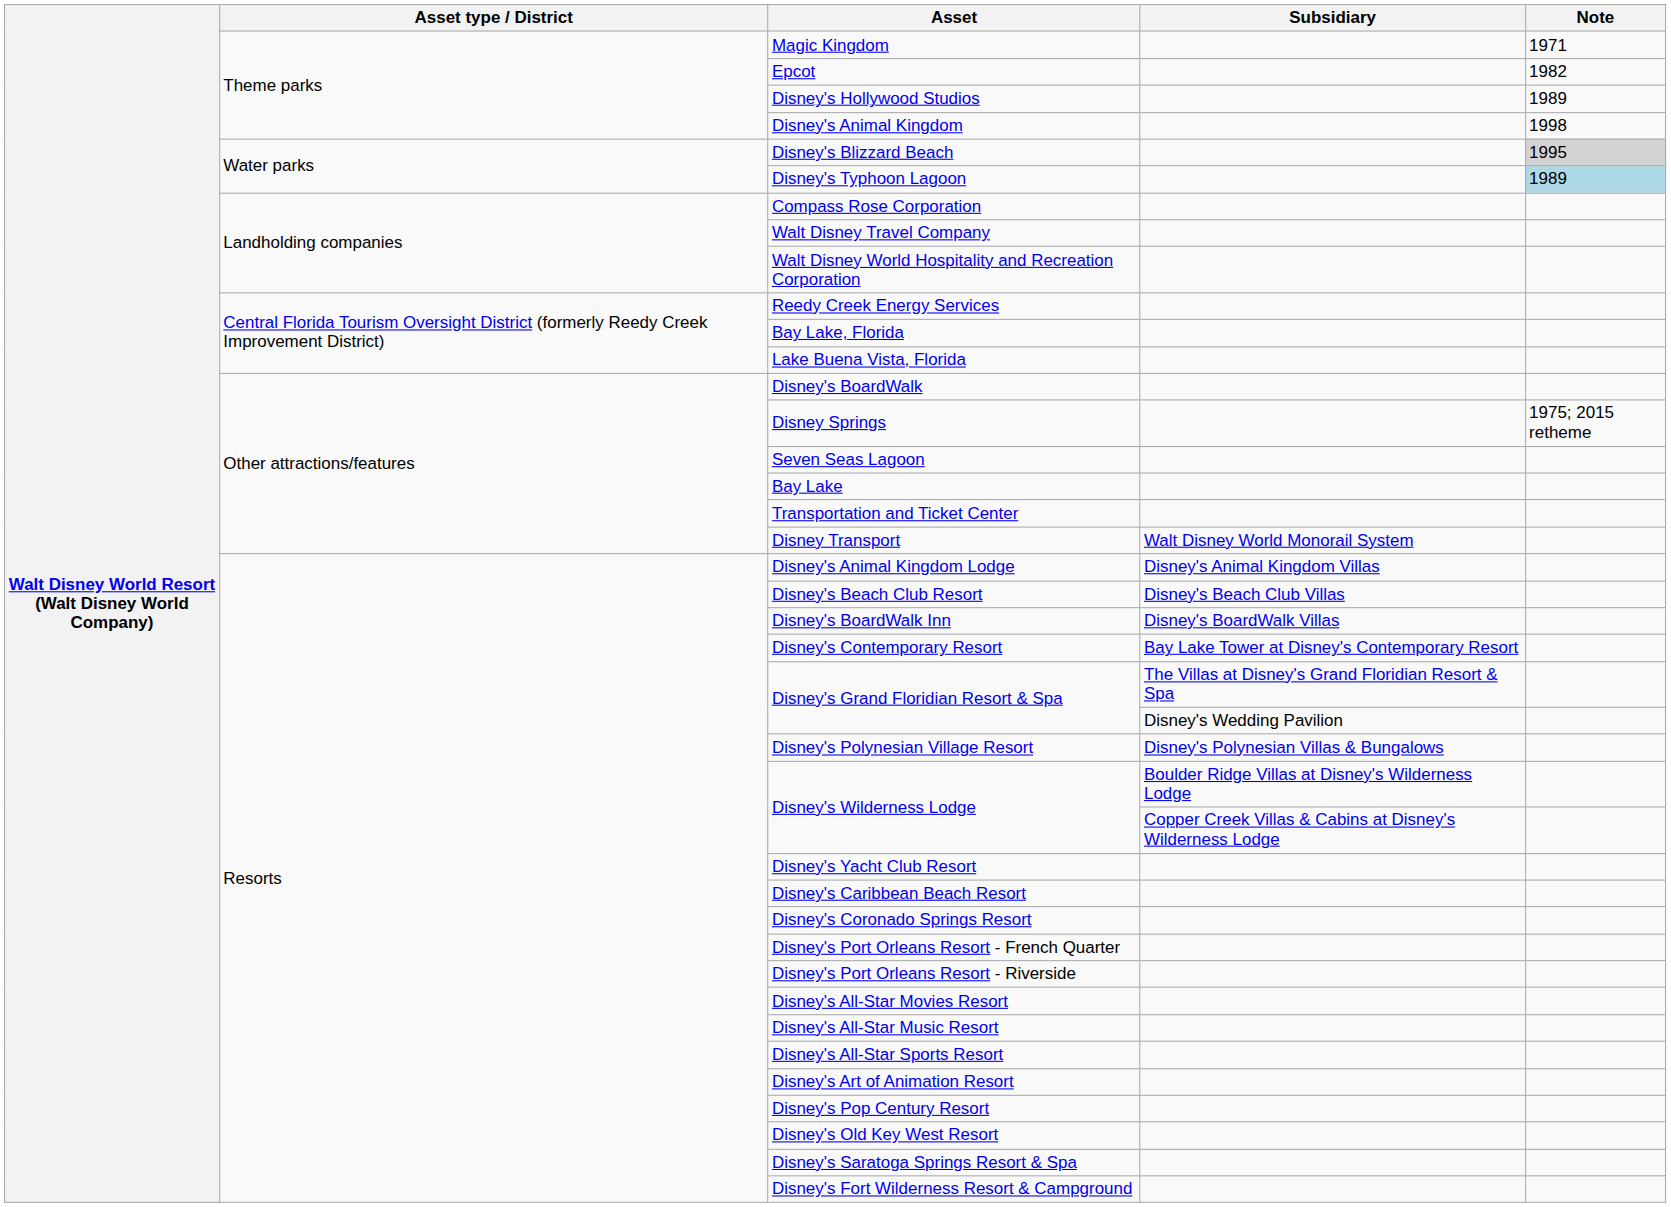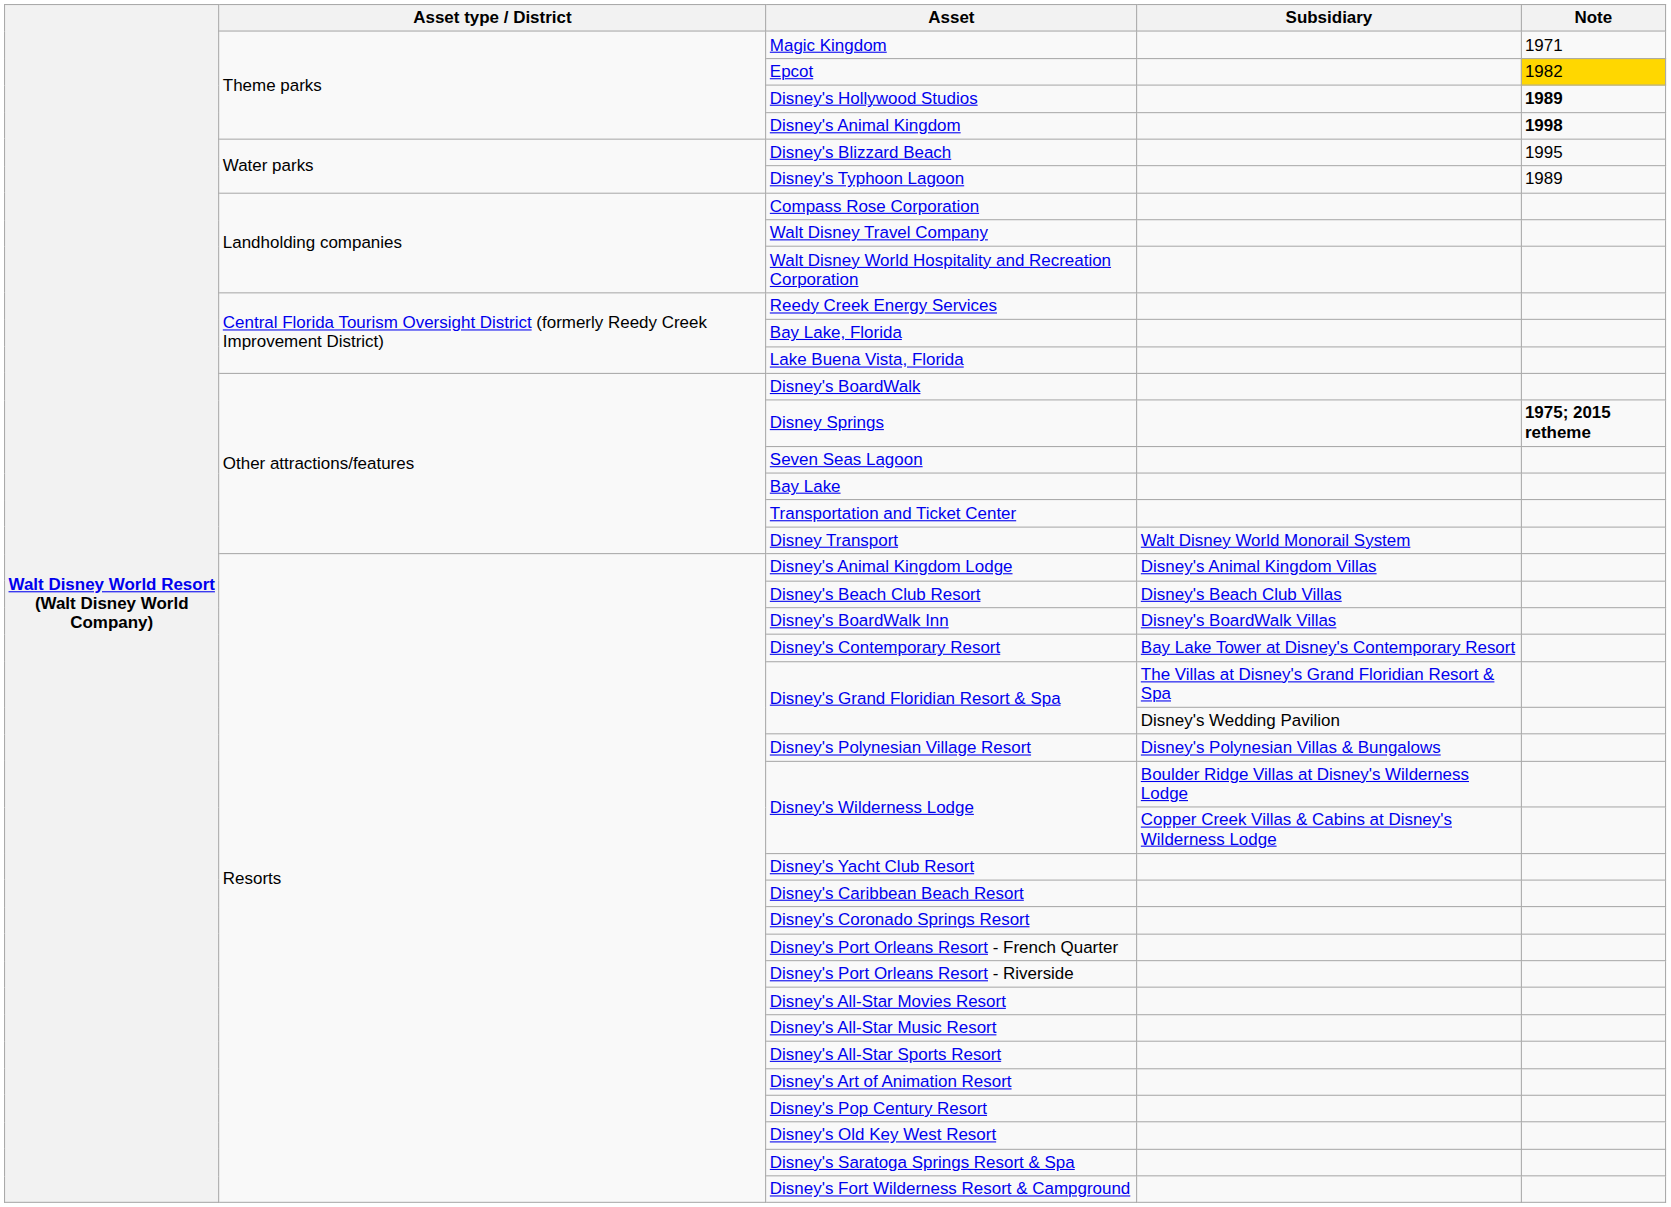(1548, 71) no background -> (1544, 71) gold background
(1548, 98) normal -> (1544, 98) bold
(1548, 125) normal -> (1544, 125) bold
(1548, 152) lightgrey background -> (1544, 152) no background
(1548, 179) lightblue background -> (1544, 179) no background
(1572, 423) normal -> (1568, 423) bold
